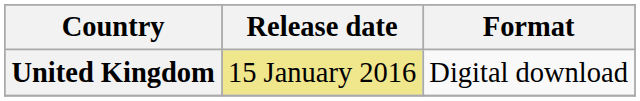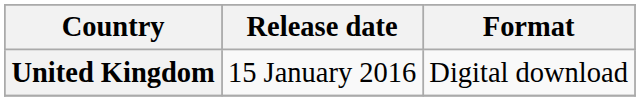(322, 72) khaki background -> (322, 72) no background
